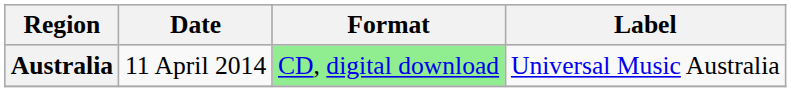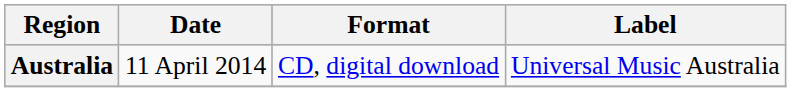(389, 65) lightgreen background -> (389, 65) no background
